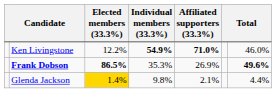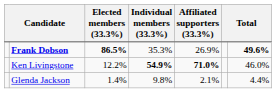rows swapped: (40, 65) <-> (42, 49)
(117, 80) gold background -> (117, 80) no background
